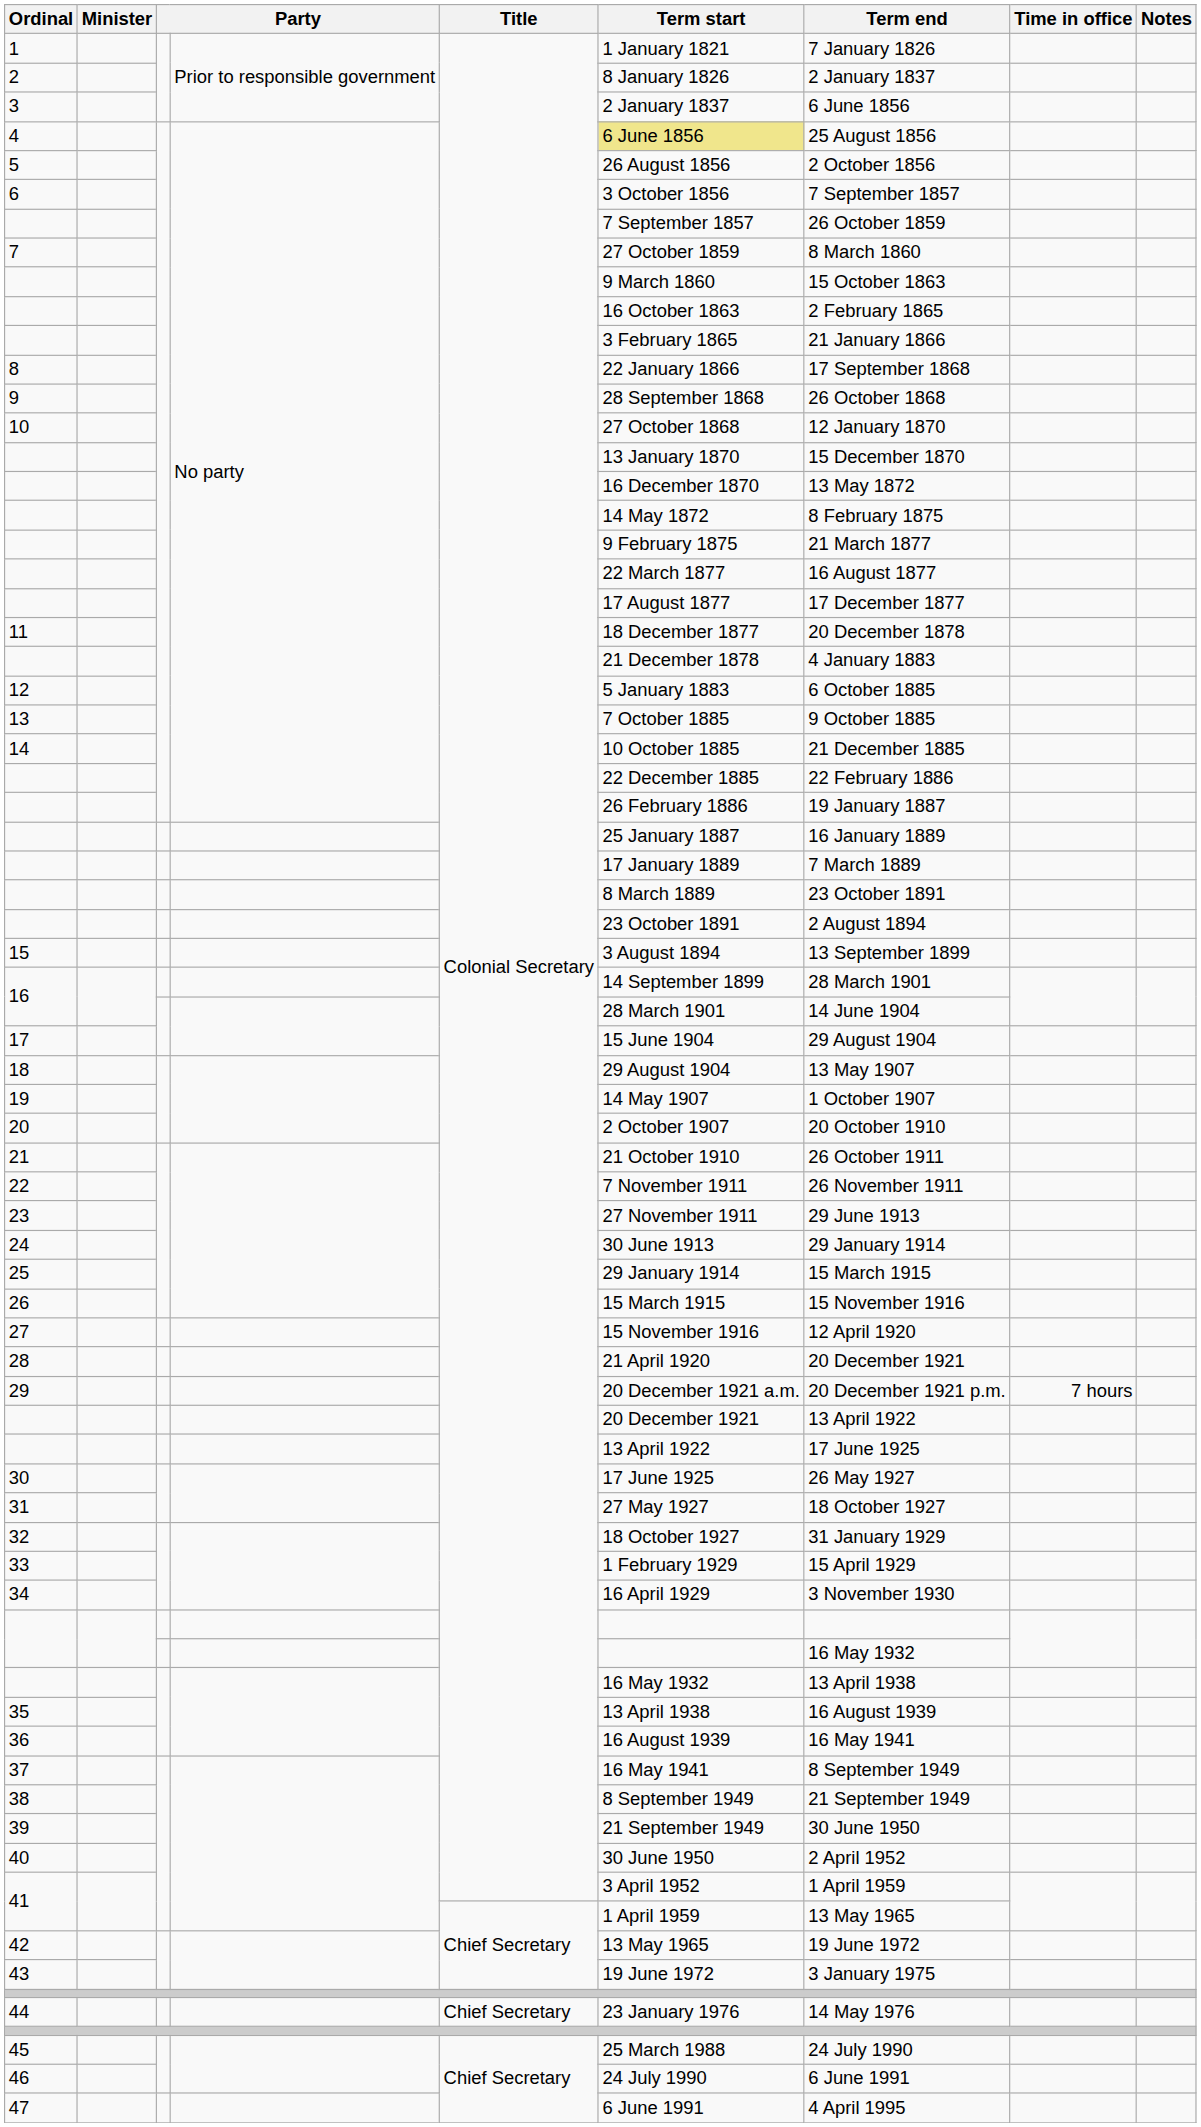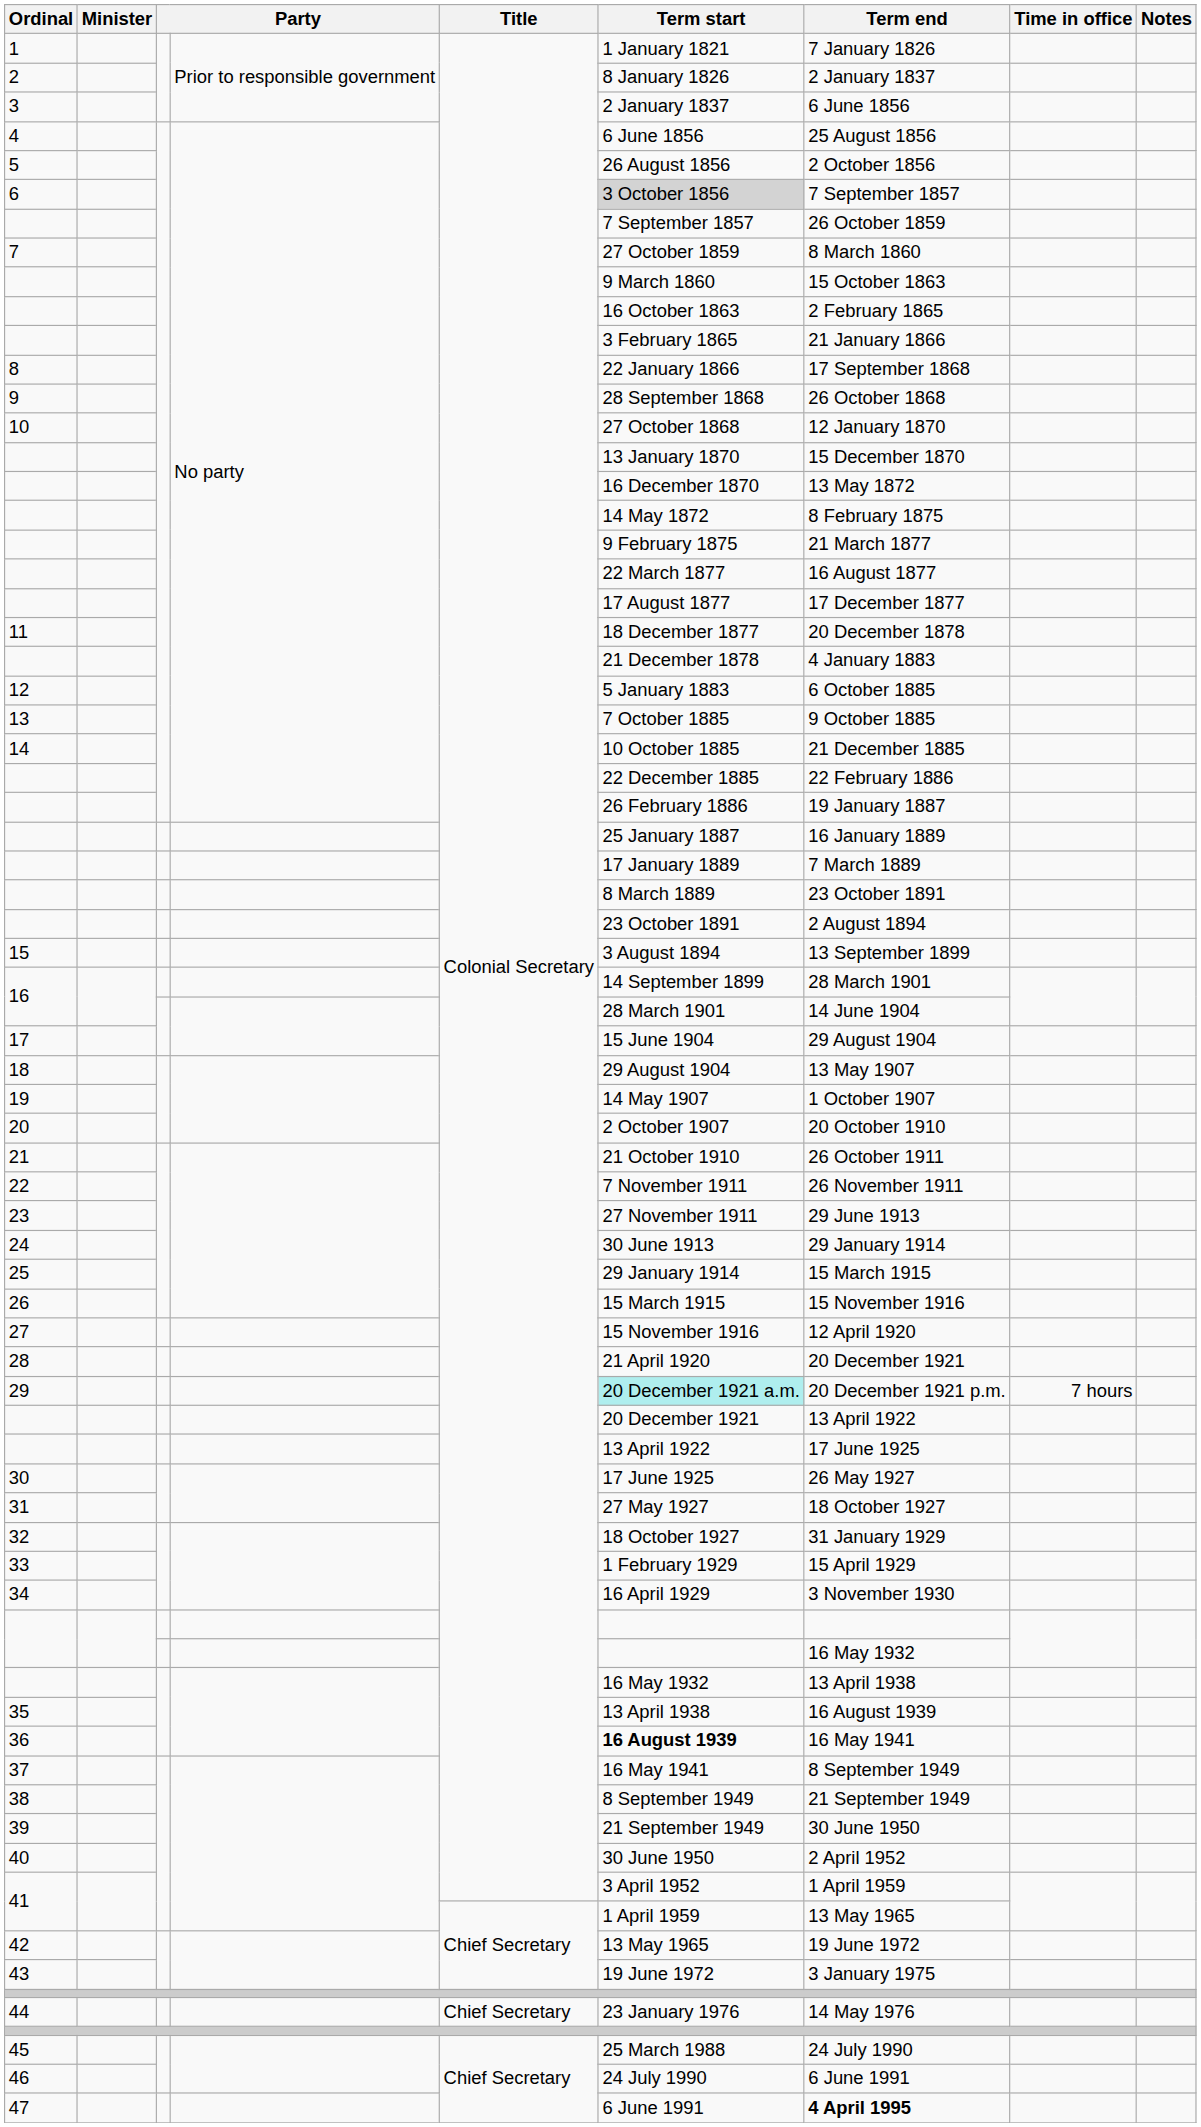(653, 135) khaki background -> (653, 135) no background
(666, 194) no background -> (666, 194) lightgrey background
(701, 1390) no background -> (701, 1390) paleturquoise background
(666, 1740) normal -> (670, 1740) bold
(857, 2107) normal -> (860, 2107) bold
